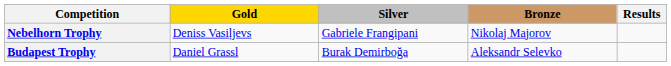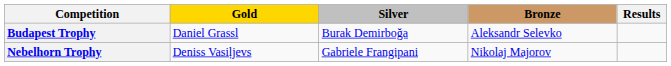rows swapped: (54, 33) <-> (51, 52)
